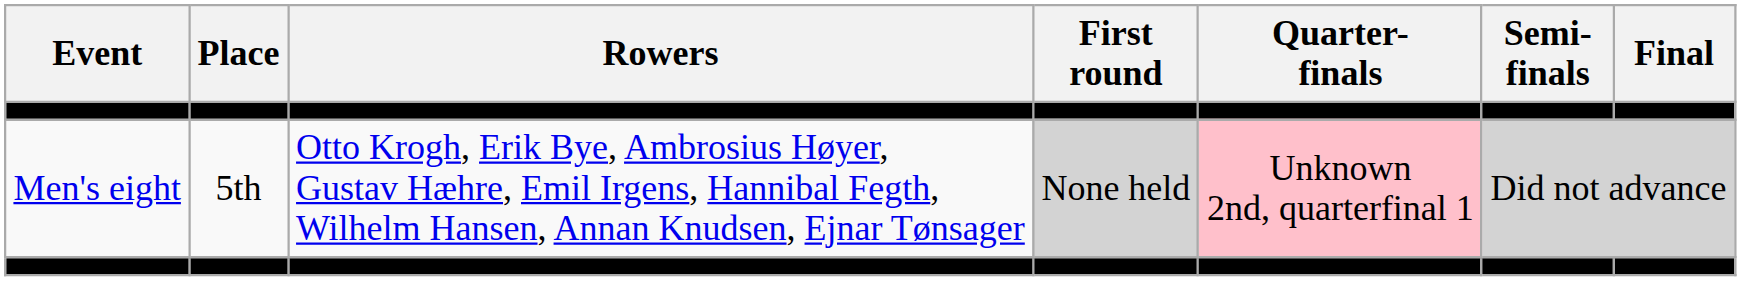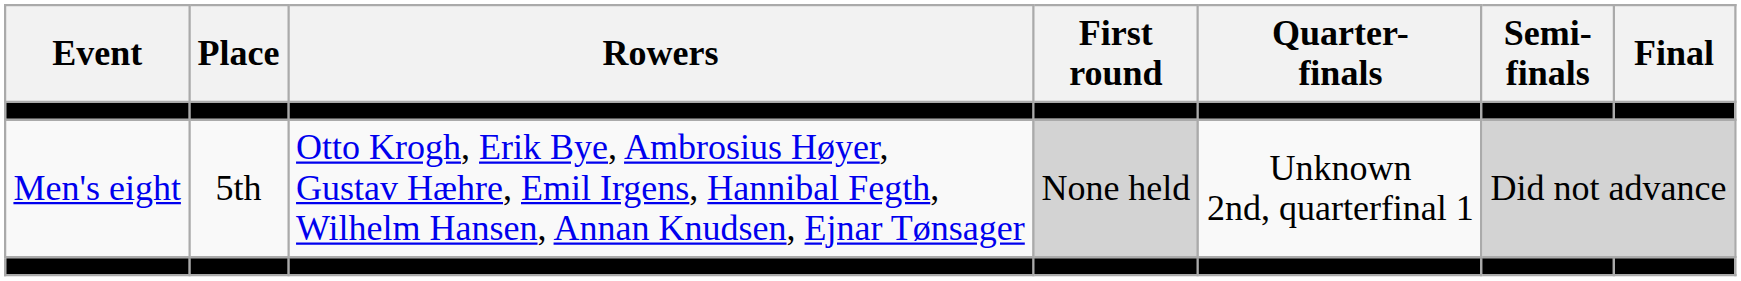(1340, 187) pink background -> (1340, 187) no background
